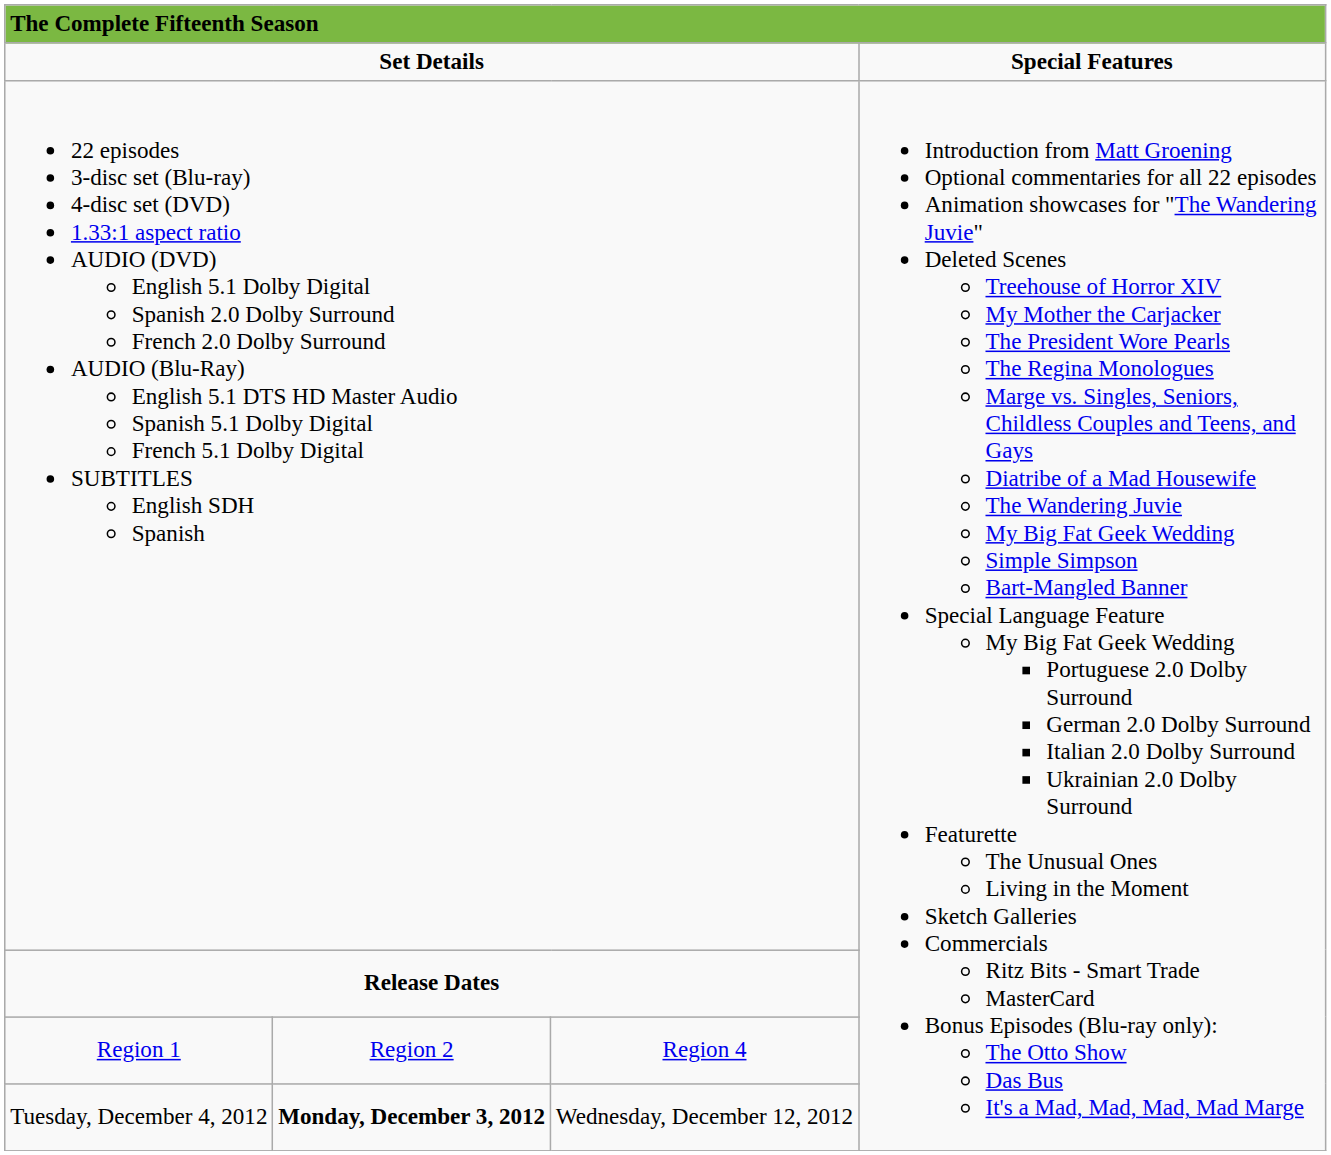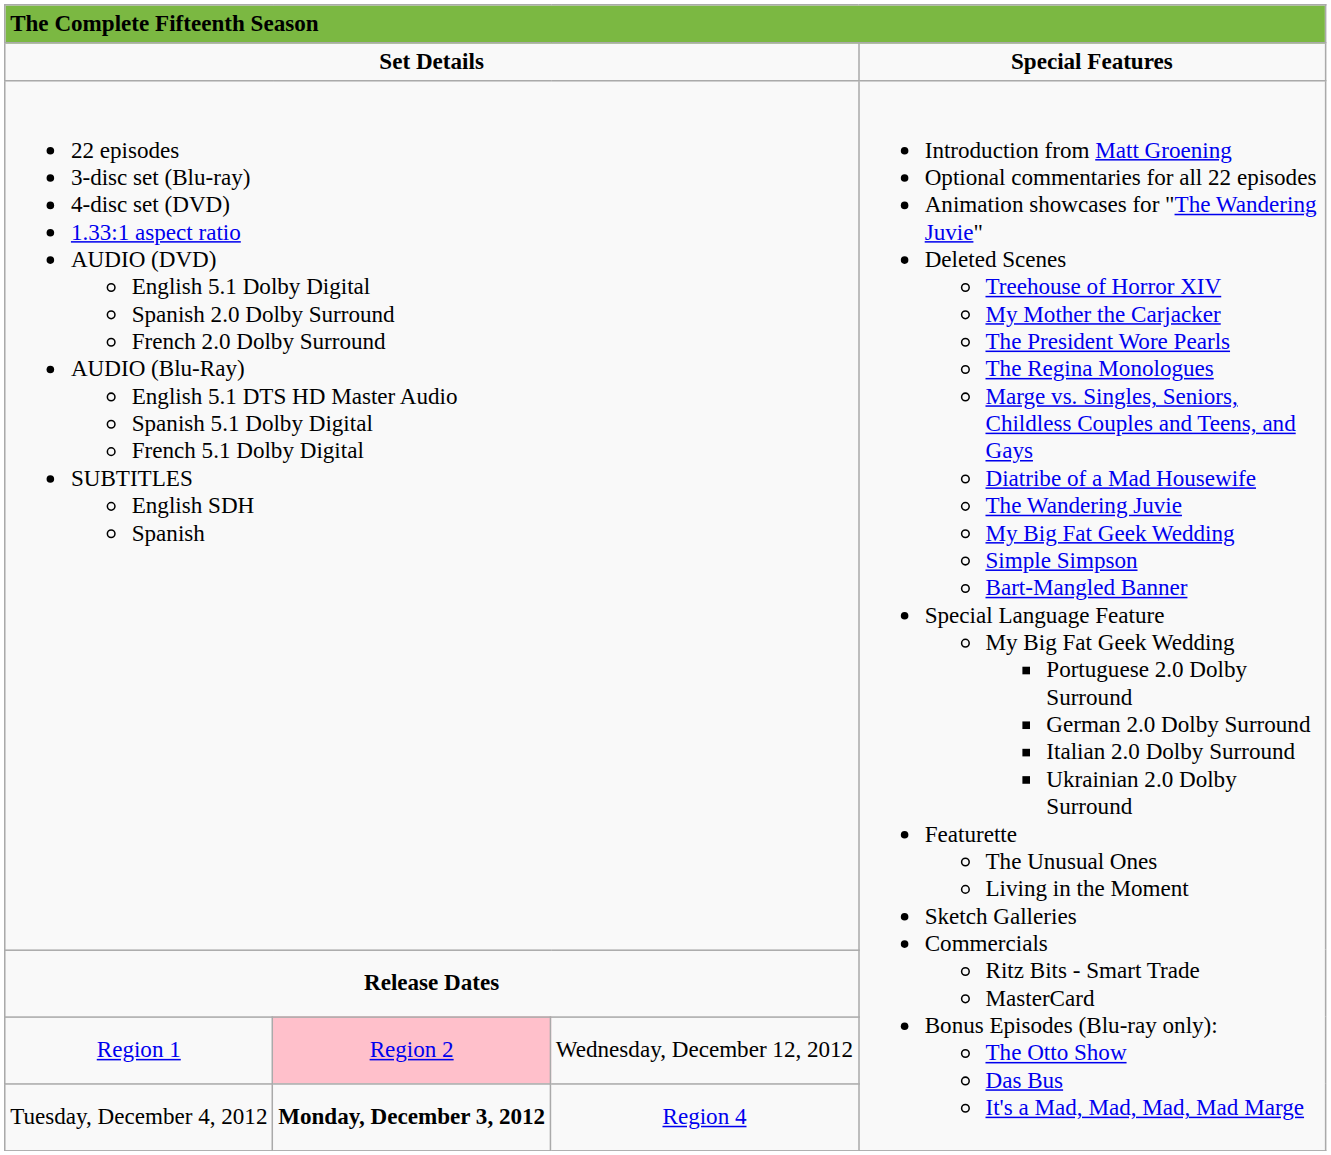(412, 1049) no background -> (412, 1049) pink background
(704, 1049) Region 4 -> (705, 1049) Wednesday, December 12, 2012
(705, 1116) Wednesday, December 12, 2012 -> (704, 1116) Region 4
